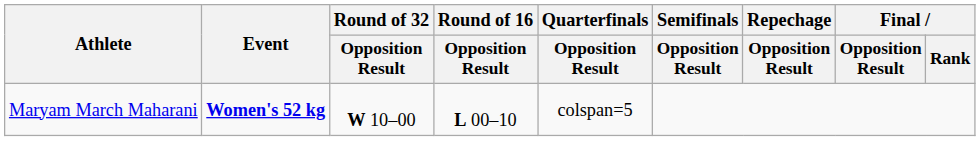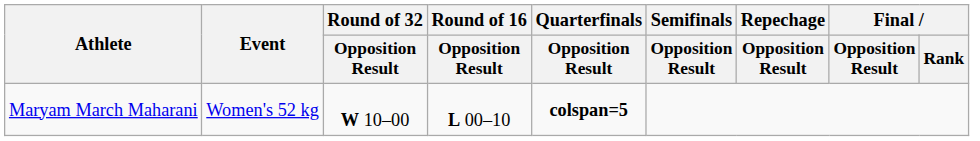(266, 109) bold -> (263, 109) normal
(595, 109) normal -> (589, 109) bold
